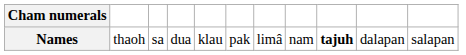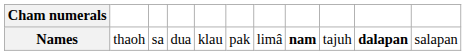(301, 38) normal -> (303, 38) bold
(337, 38) bold -> (337, 38) normal
(382, 38) normal -> (383, 38) bold
